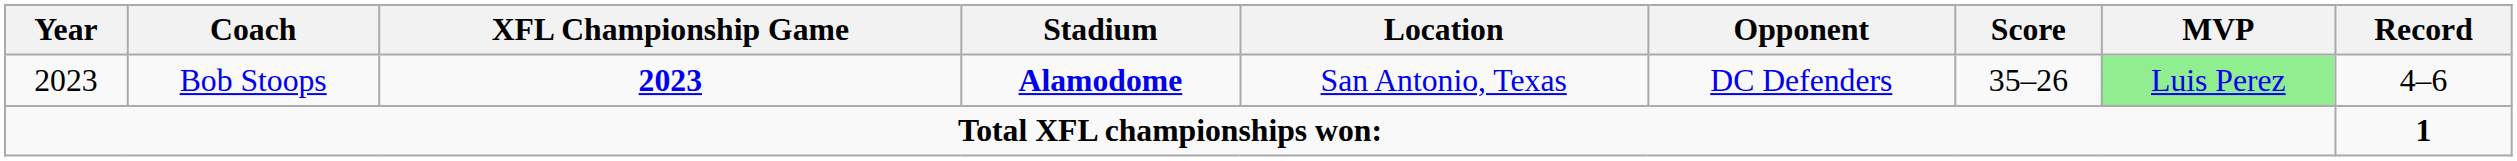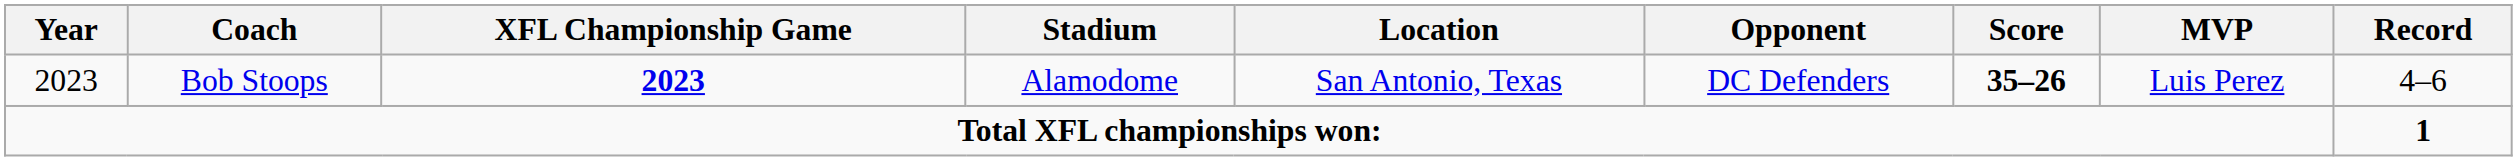(1100, 79) bold -> (1100, 79) normal
(2028, 79) normal -> (2026, 79) bold
(2218, 79) lightgreen background -> (2217, 79) no background
